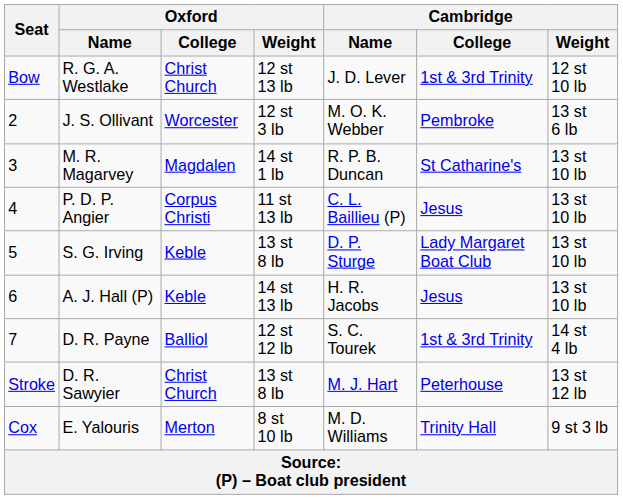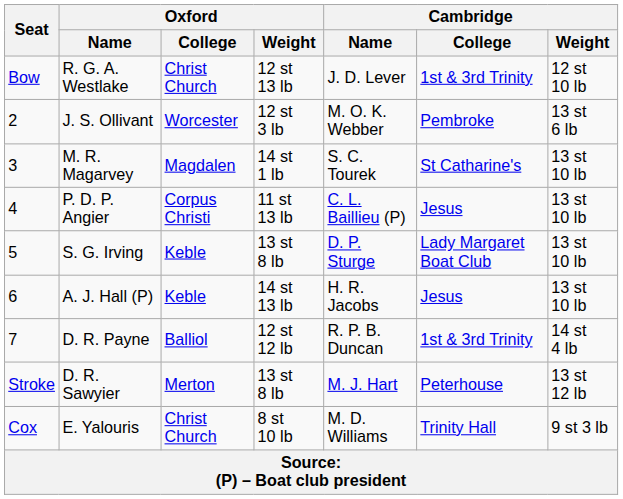(355, 165) R. P. B. Duncan -> (352, 165) S. C. Tourek
(352, 340) S. C. Tourek -> (355, 340) R. P. B. Duncan
(191, 384) Christ Church -> (190, 384) Merton
(190, 428) Merton -> (191, 428) Christ Church
